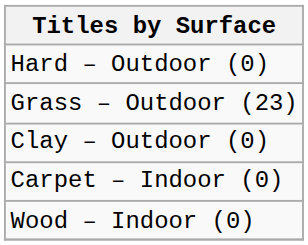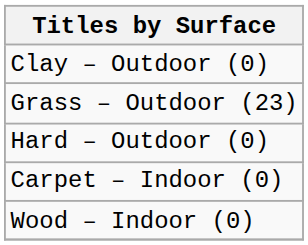(140, 64) Hard – Outdoor (0) -> (140, 64) Clay – Outdoor (0)
(140, 142) Clay – Outdoor (0) -> (140, 142) Hard – Outdoor (0)
